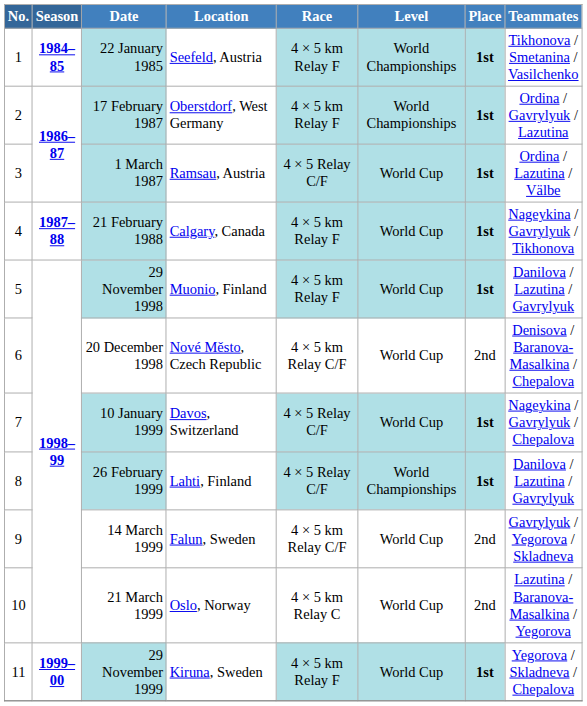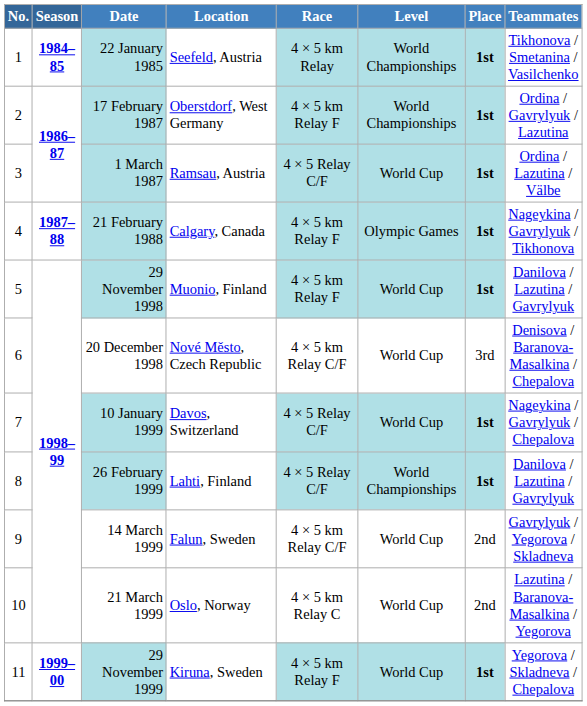(317, 57) 4 × 5 km Relay F -> (317, 57) 4 × 5 km Relay
(411, 231) World Cup -> (411, 231) Olympic Games
(485, 356) 2nd -> (485, 356) 3rd
